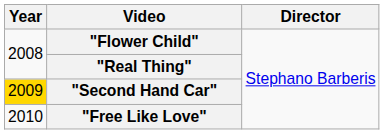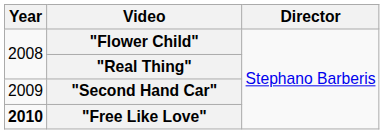(26, 91) gold background -> (26, 91) no background
(26, 116) normal -> (26, 116) bold
